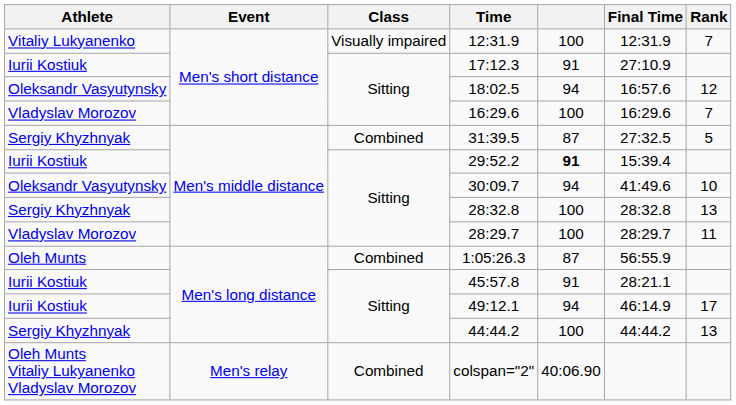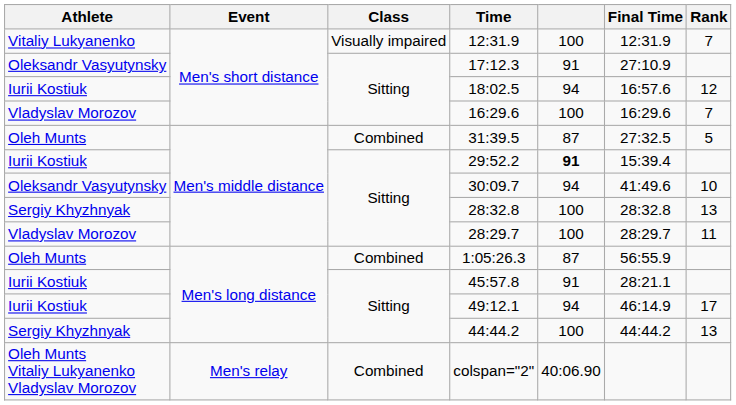(48, 65) Iurii Kostiuk -> (87, 65) Oleksandr Vasyutynsky
(87, 89) Oleksandr Vasyutynsky -> (48, 89) Iurii Kostiuk
(69, 138) Sergiy Khyzhnyak -> (47, 138) Oleh Munts
